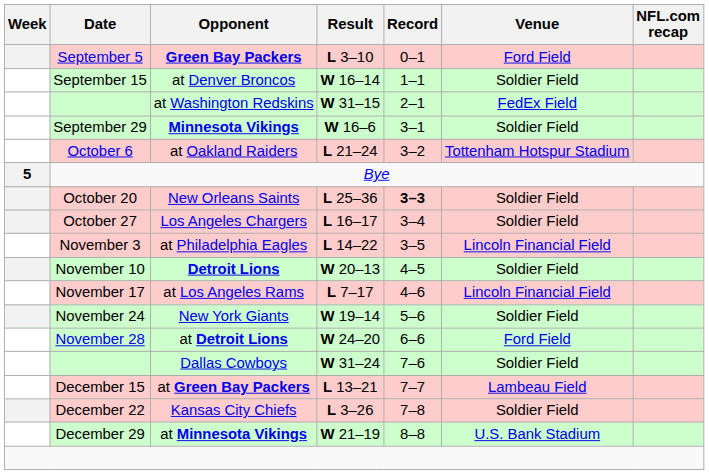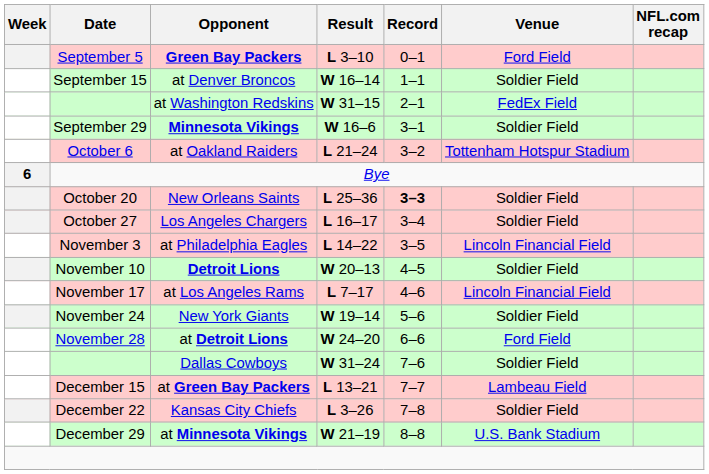(27, 174) 5 -> (27, 174) 6
